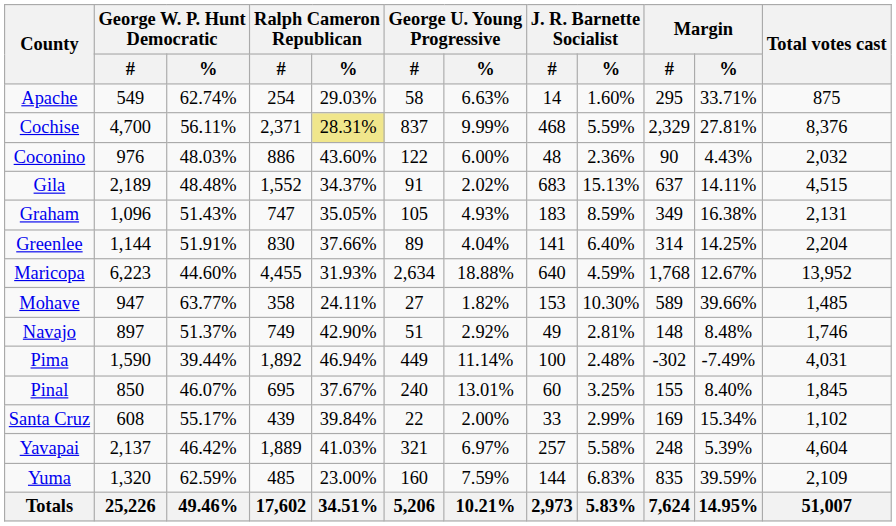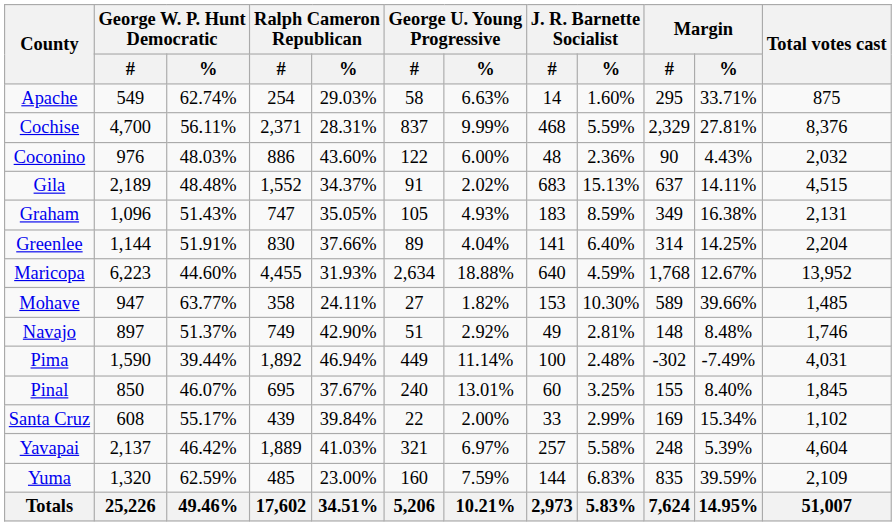(348, 127) khaki background -> (348, 127) no background
